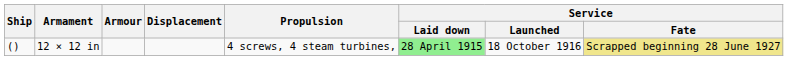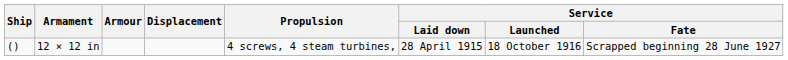(442, 47) lightgreen background -> (442, 47) no background
(683, 47) khaki background -> (683, 47) no background
